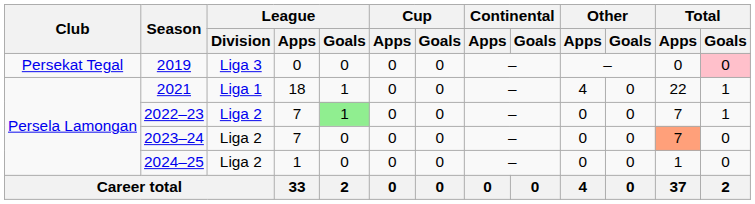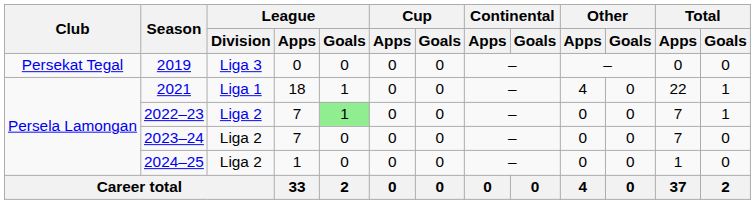(726, 65) pink background -> (726, 65) no background
(678, 138) lightsalmon background -> (678, 138) no background
